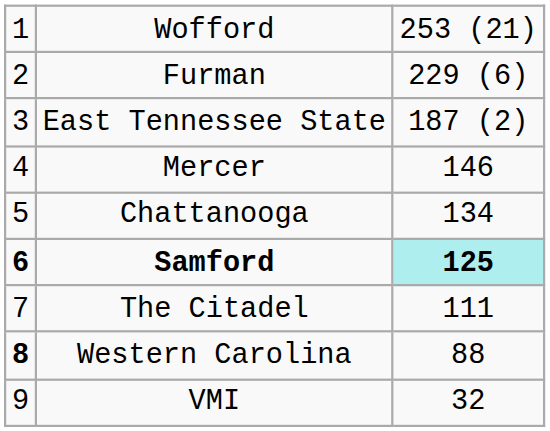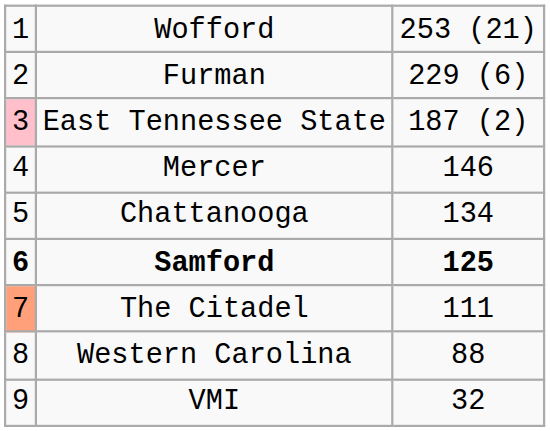(20, 122) no background -> (20, 122) pink background
(468, 262) paleturquoise background -> (468, 262) no background
(20, 309) no background -> (20, 309) lightsalmon background
(20, 355) bold -> (20, 355) normal
